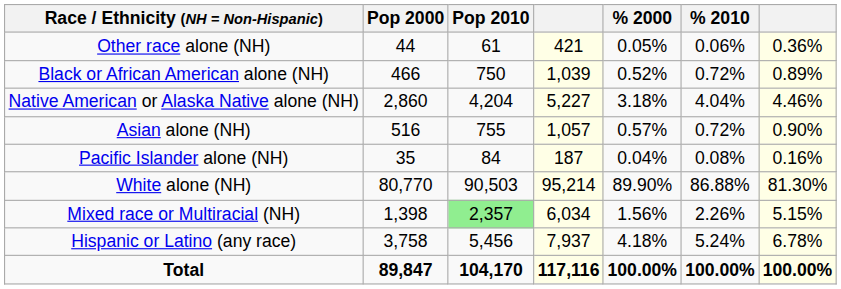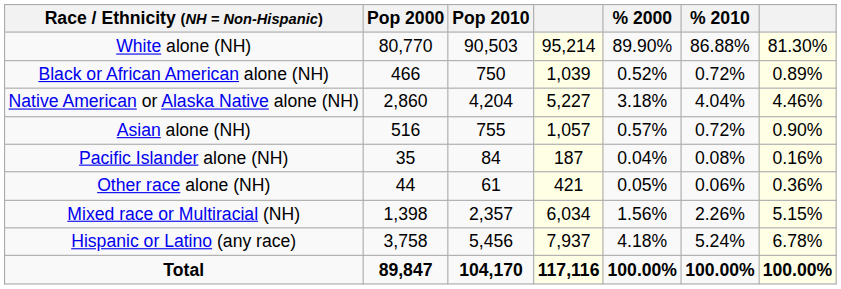rows swapped: (184, 185) <-> (184, 46)
(491, 213) lightgreen background -> (491, 213) no background
